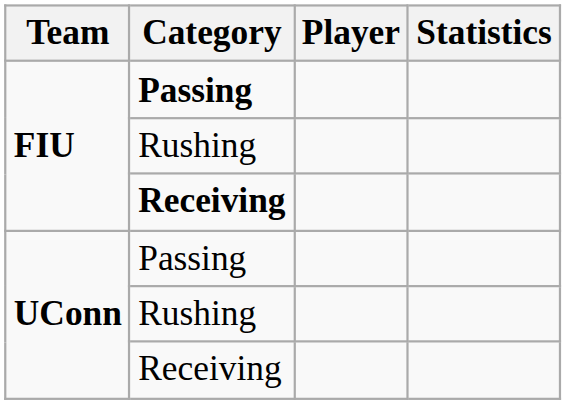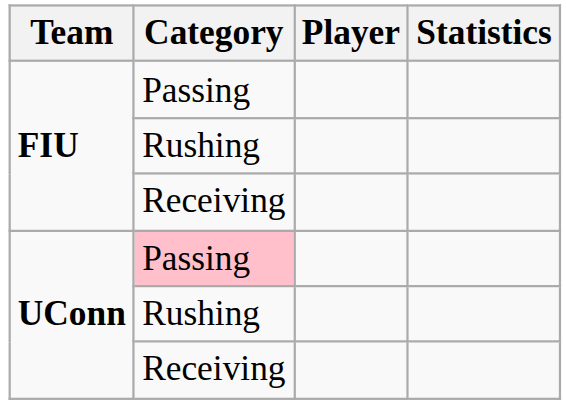(195, 88) bold -> (196, 88) normal
(212, 201) bold -> (214, 201) normal
(192, 257) no background -> (196, 257) pink background
